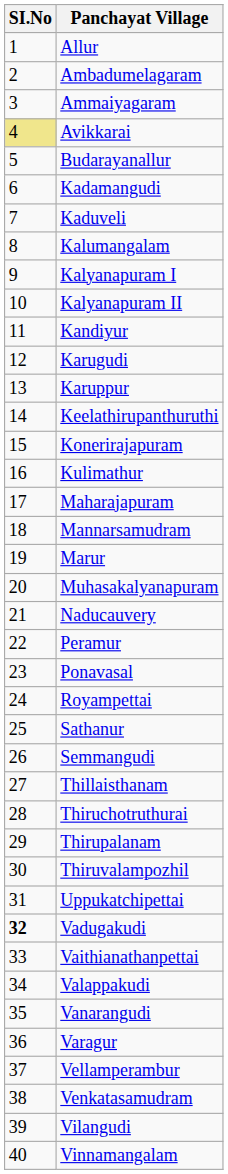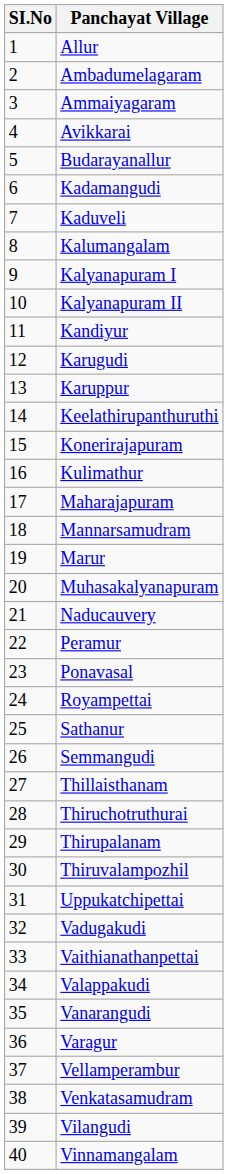(13, 132) khaki background -> (13, 132) no background
(18, 928) bold -> (18, 928) normal
